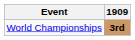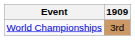(117, 27) bold -> (117, 27) normal
